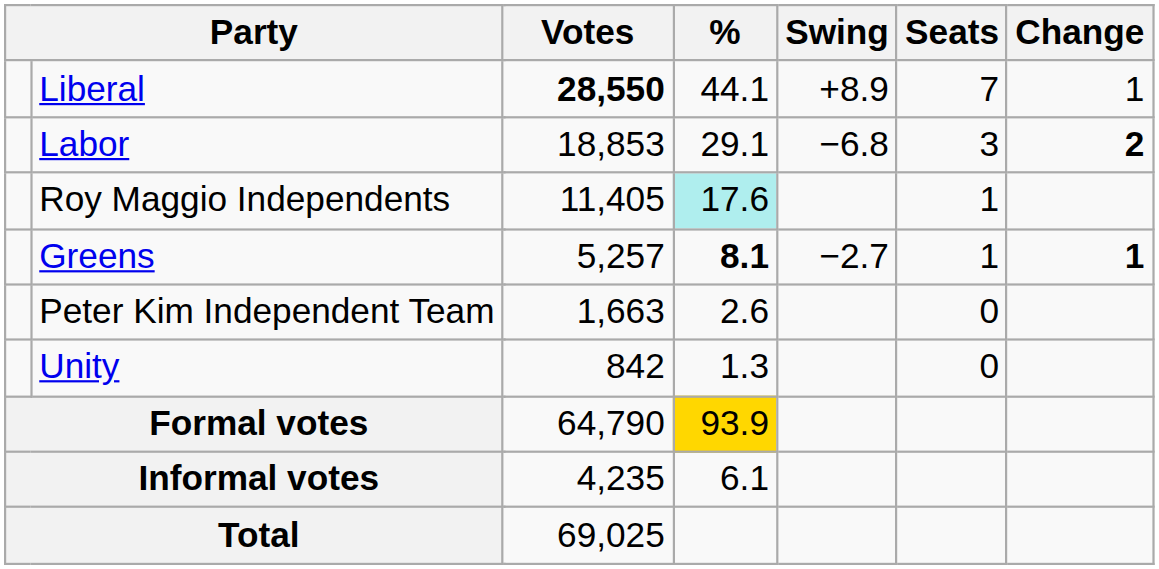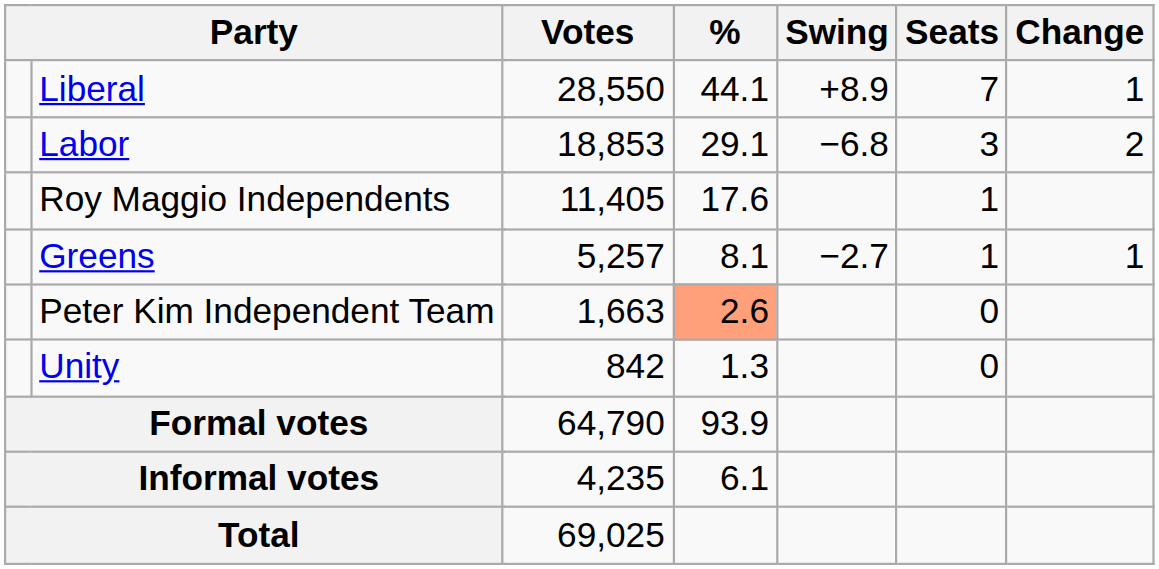(611, 88) bold -> (611, 88) normal
(1135, 144) bold -> (1135, 144) normal
(735, 199) paleturquoise background -> (735, 199) no background
(745, 255) bold -> (745, 255) normal
(1135, 255) bold -> (1135, 255) normal
(745, 311) no background -> (745, 311) lightsalmon background
(735, 423) gold background -> (735, 423) no background
